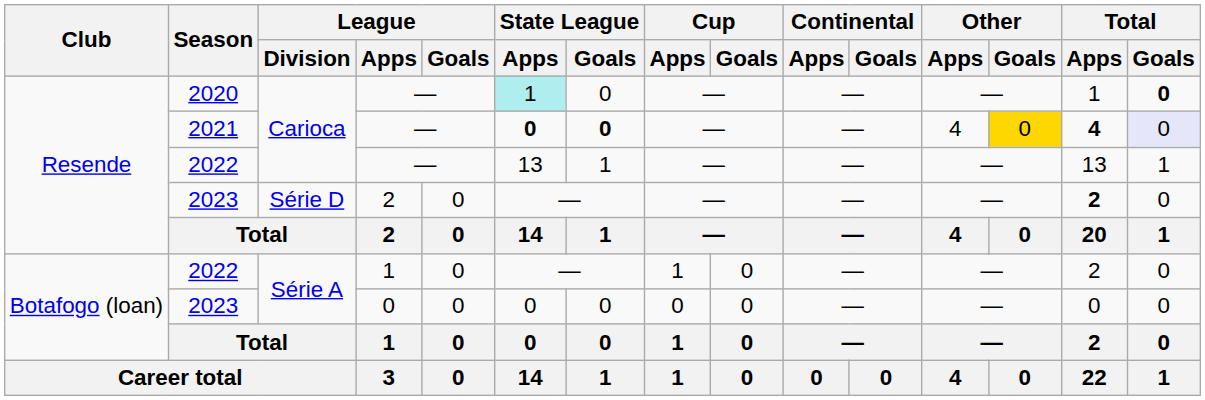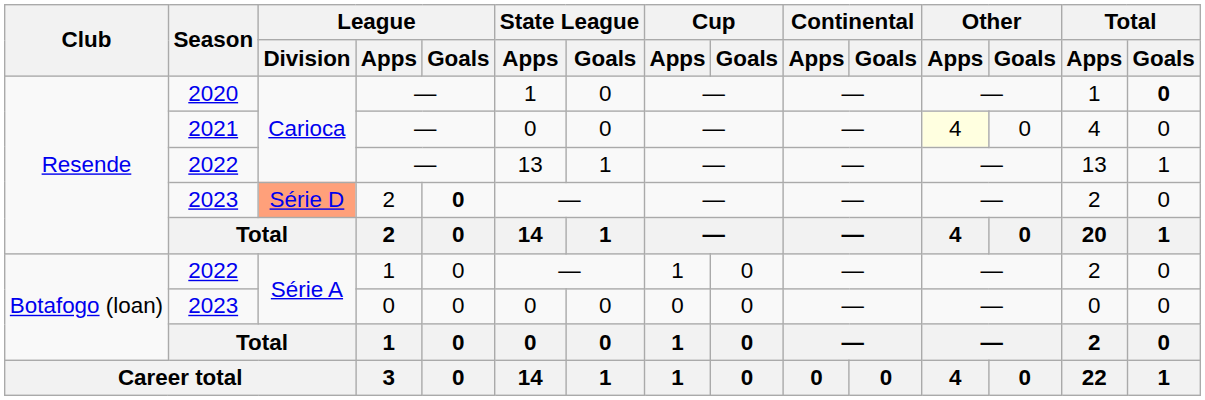(530, 93) paleturquoise background -> (530, 93) no background
(530, 128) bold -> (530, 128) normal
(605, 128) bold -> (605, 128) normal
(955, 128) no background -> (955, 128) lightyellow background
(1025, 128) gold background -> (1025, 128) no background
(1094, 128) bold -> (1094, 128) normal
(1164, 128) lavender background -> (1164, 128) no background
(307, 199) no background -> (307, 199) lightsalmon background
(458, 199) normal -> (458, 199) bold
(1094, 199) bold -> (1094, 199) normal
